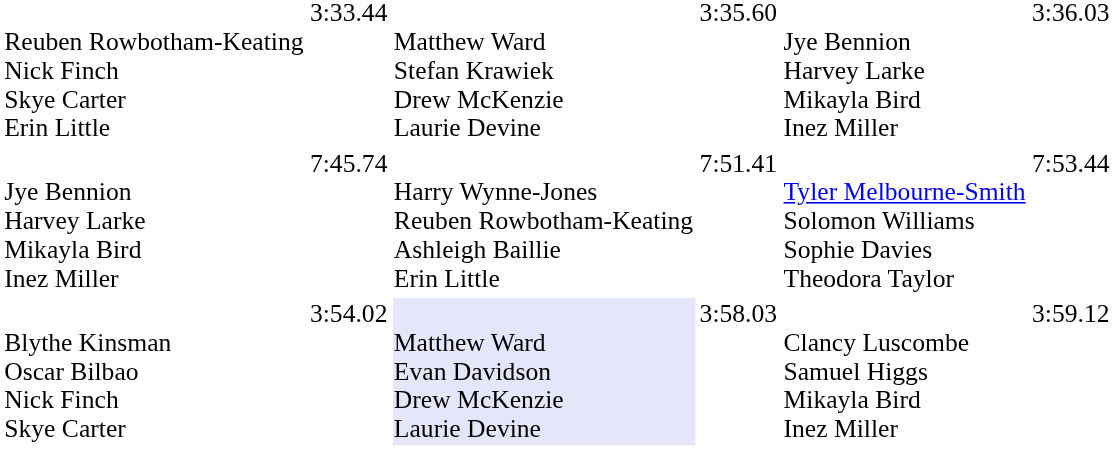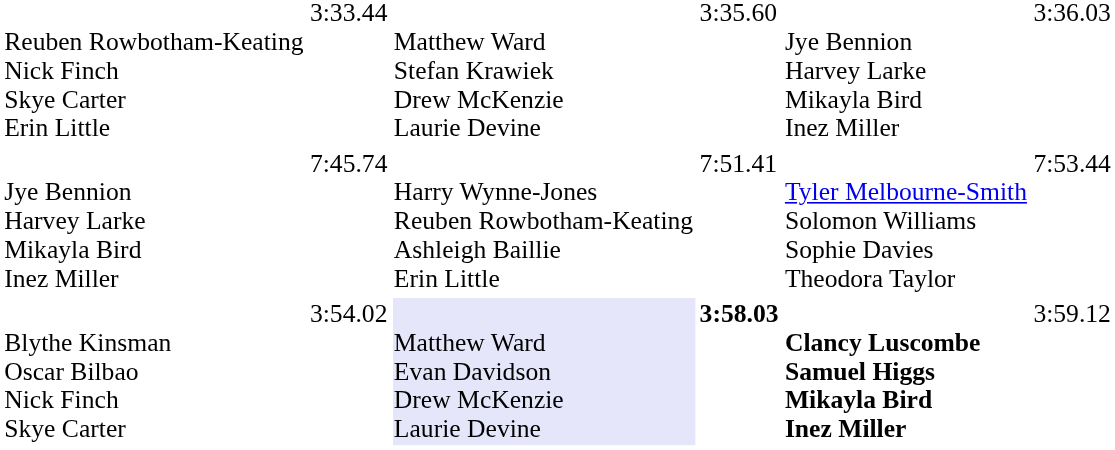(738, 313) normal -> (739, 313) bold
(876, 385) normal -> (883, 385) bold
